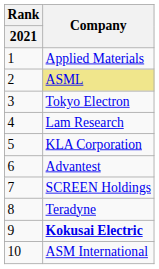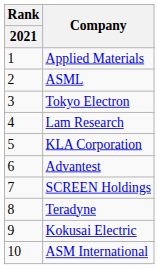(64, 79) khaki background -> (64, 79) no background
(94, 230) bold -> (91, 230) normal
